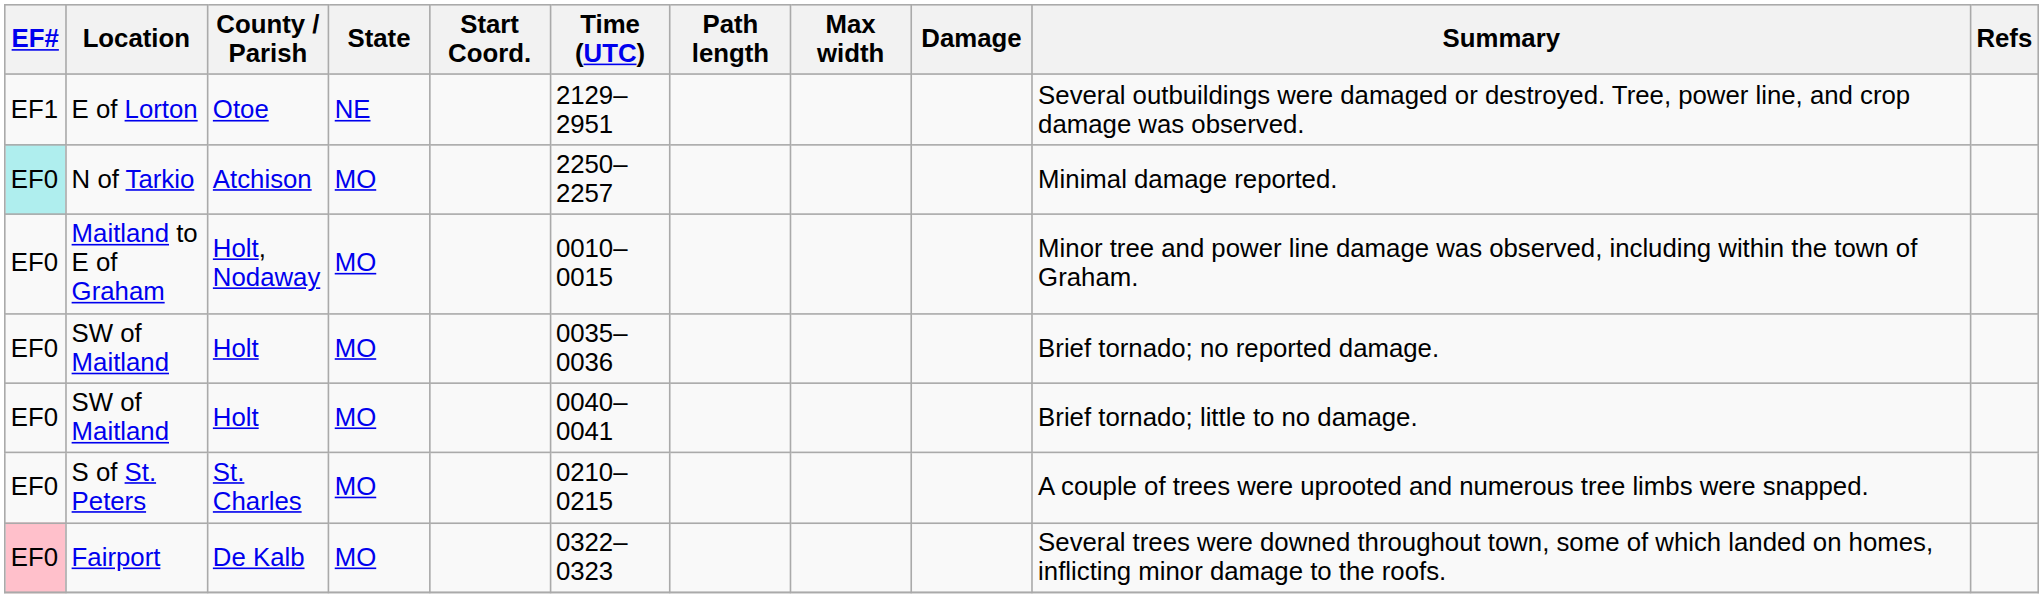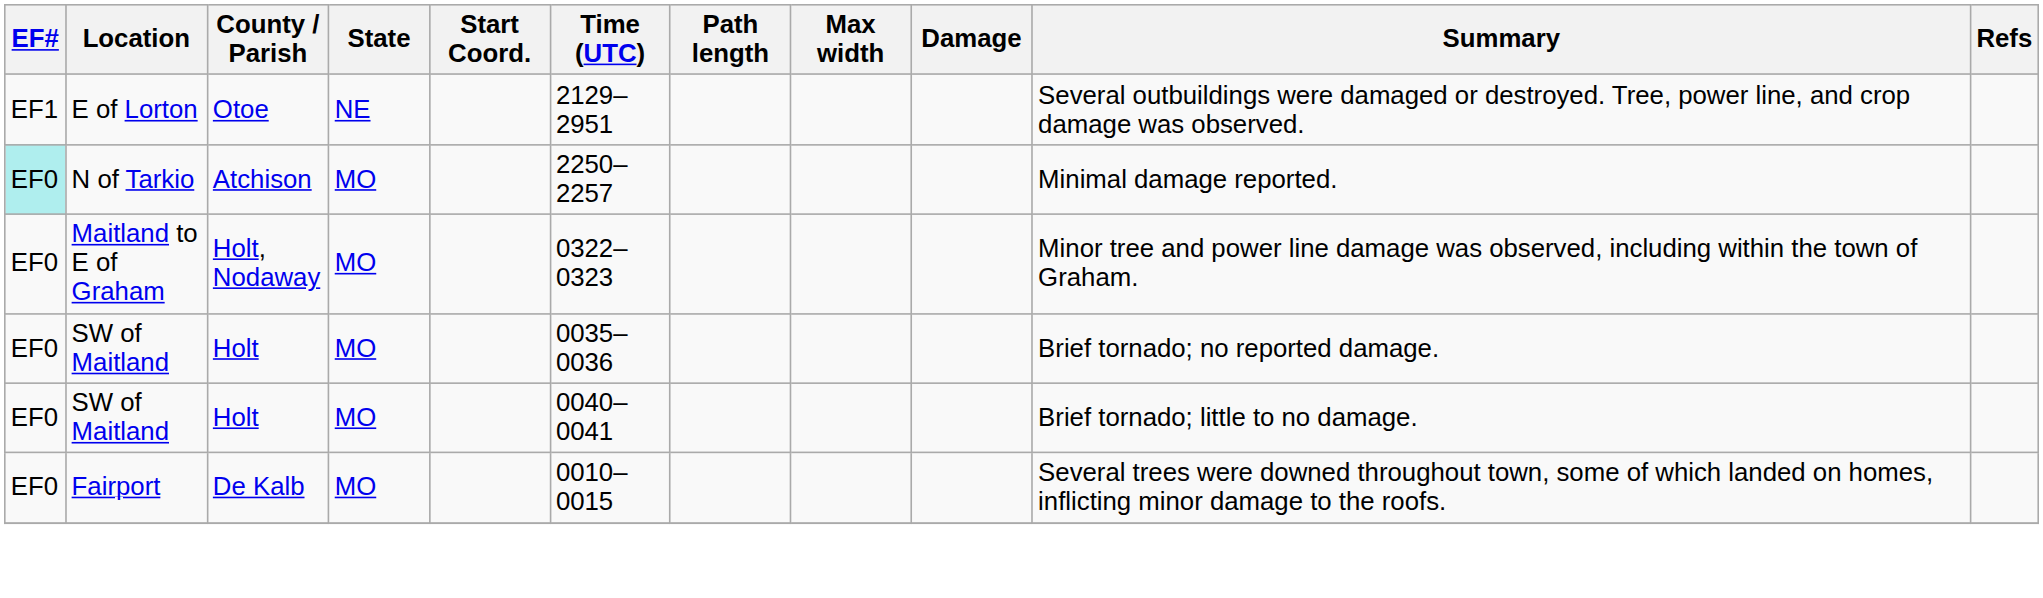(592, 263) 0010–0015 -> (592, 263) 0322–0323
- row: (114, 487)
(34, 557) pink background -> (34, 487) no background
(592, 557) 0322–0323 -> (592, 487) 0010–0015
